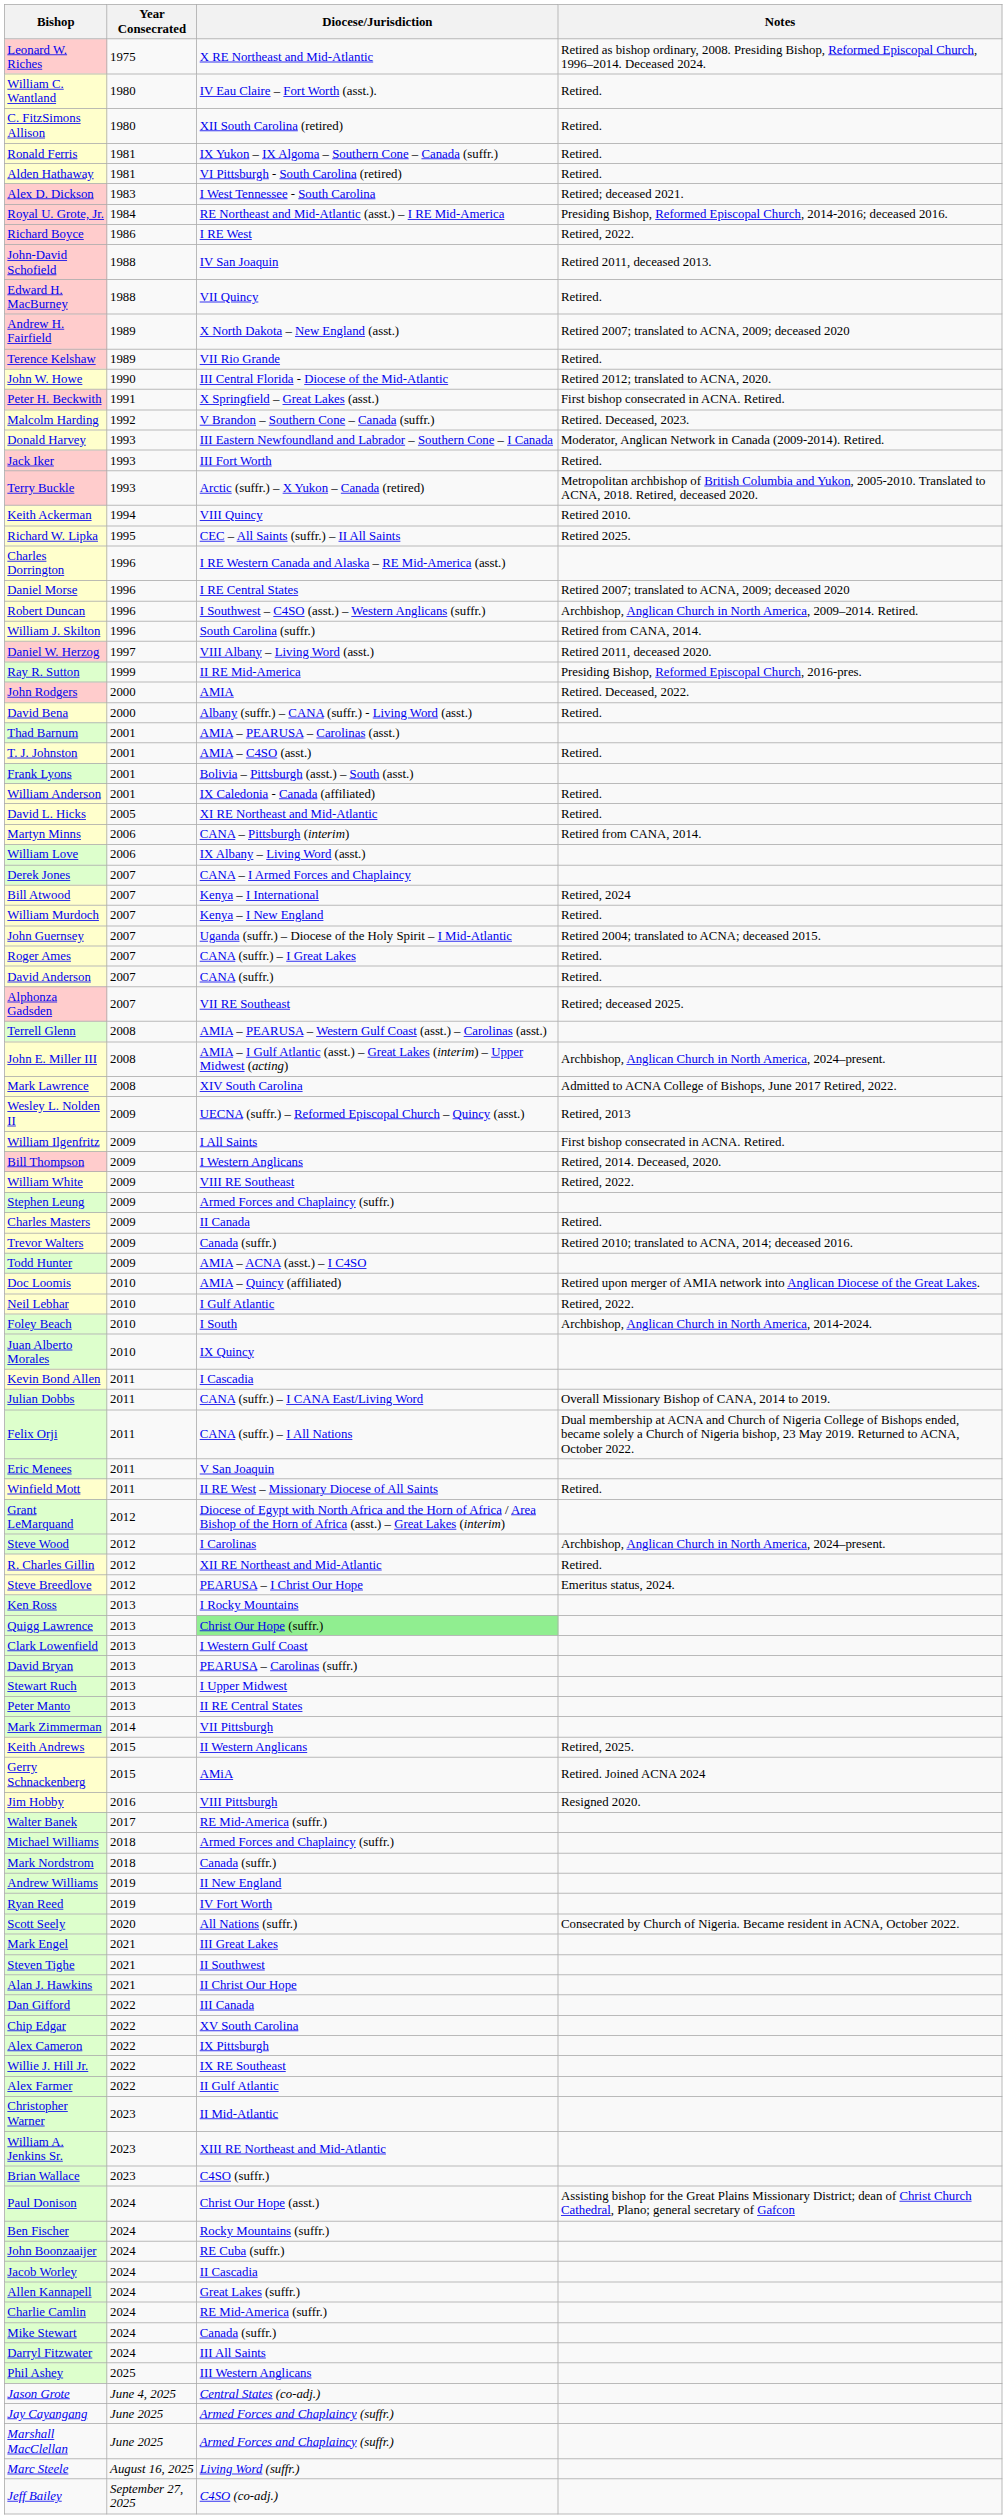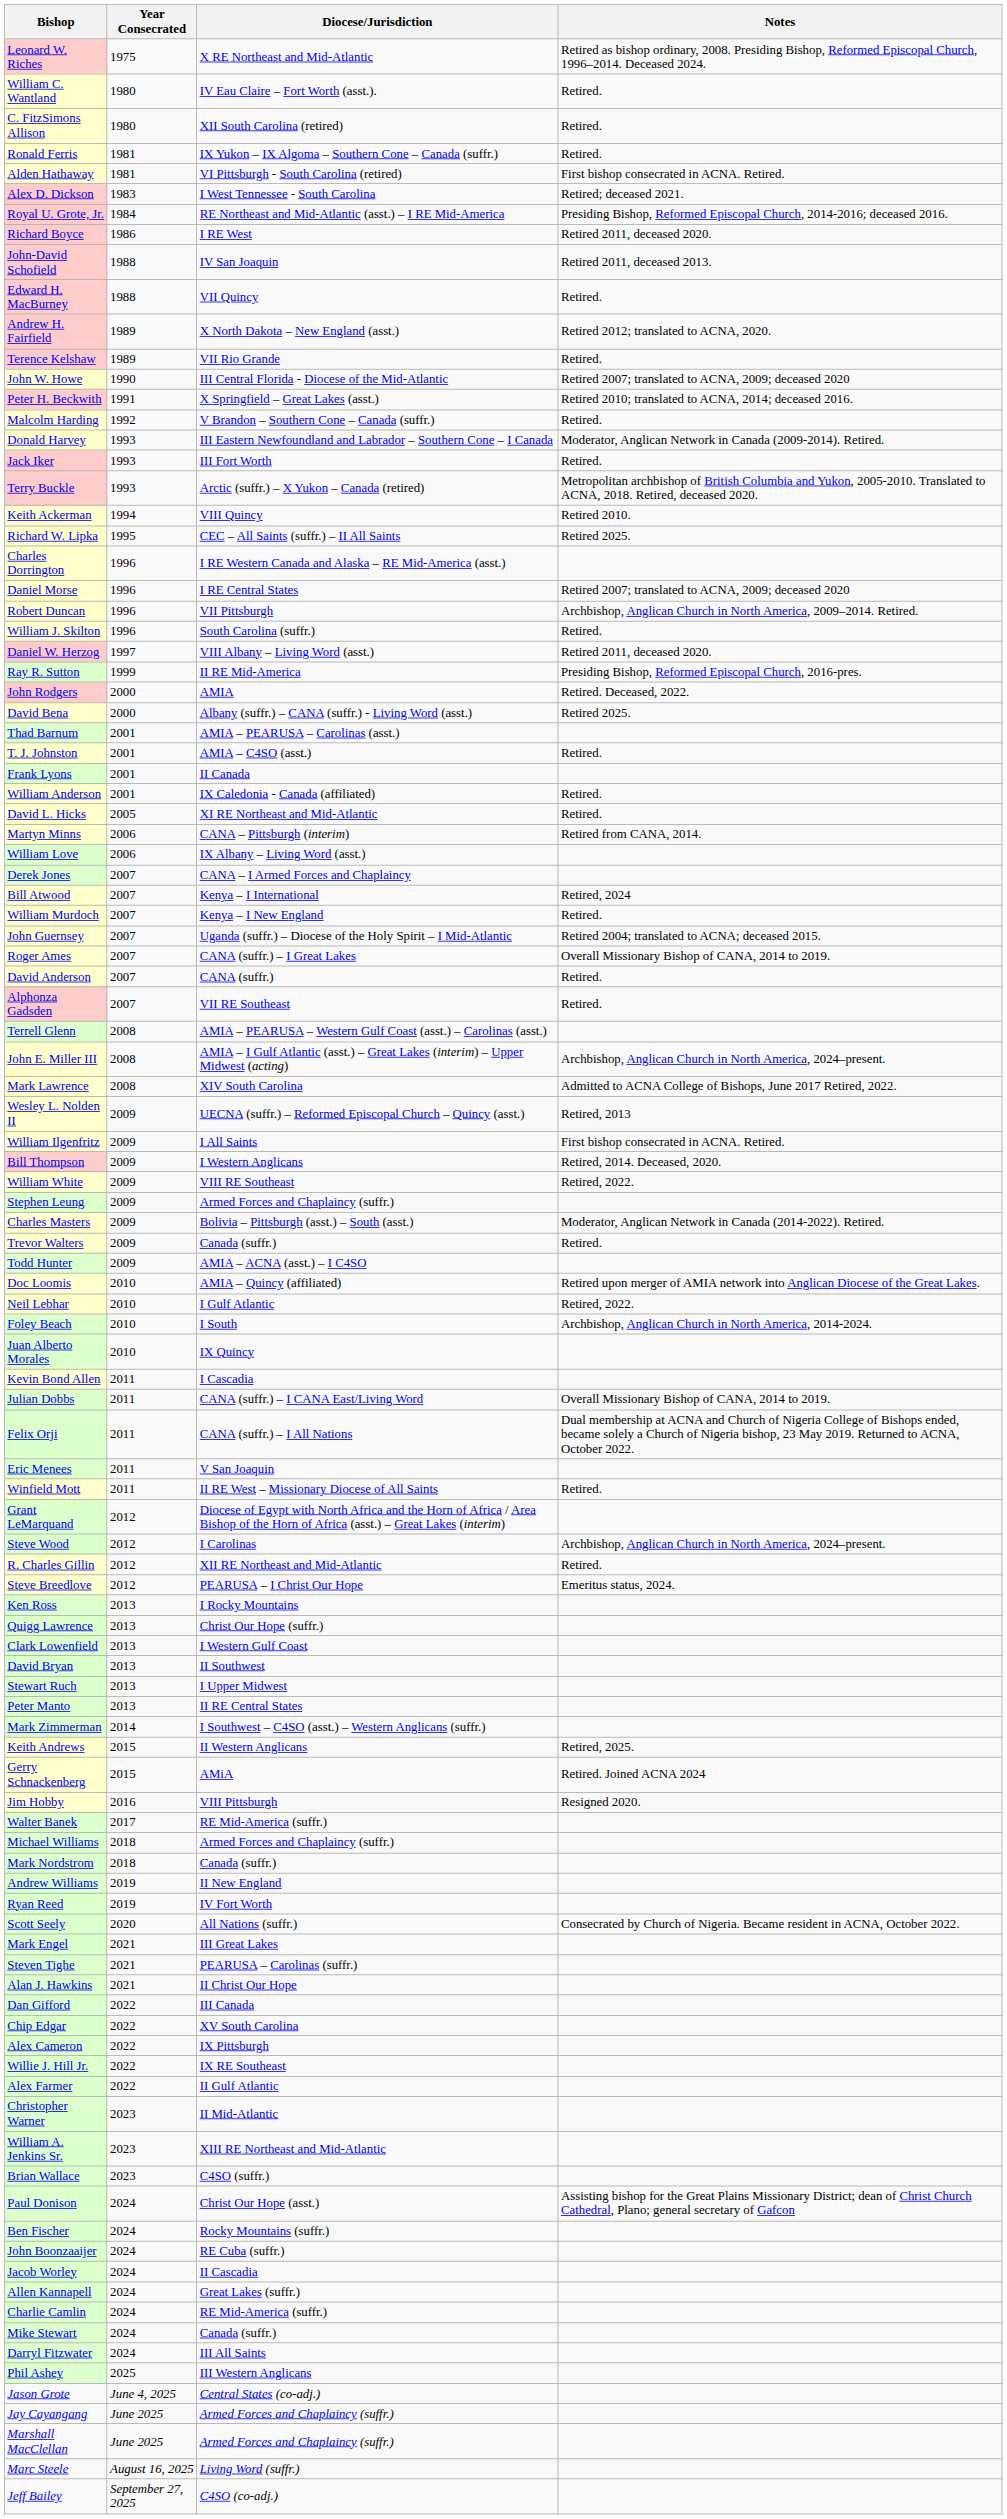(581, 173) Retired. -> (673, 173) First bishop consecrated in ACNA. Retired.
(597, 234) Retired, 2022. -> (636, 234) Retired 2011, deceased 2020.
(705, 331) Retired 2007; translated to ACNA, 2009; deceased 2020 -> (666, 331) Retired 2012; translated to ACNA, 2020.
(666, 379) Retired 2012; translated to ACNA, 2020. -> (705, 379) Retired 2007; translated to ACNA, 2009; deceased 2020
(673, 399) First bishop consecrated in ACNA. Retired. -> (707, 399) Retired 2010; translated to ACNA, 2014; deceased 2016.
(625, 419) Retired. Deceased, 2023. -> (581, 419) Retired.
(343, 611) I Southwest – C4SO (asst.) – Western Anglicans (suffr.) -> (236, 611) VII Pittsburgh
(631, 631) Retired from CANA, 2014. -> (581, 631) Retired.
(581, 712) Retired. -> (596, 712) Retired 2025.
(307, 773) Bolivia – Pittsburgh (asst.) – South (asst.) -> (225, 773) II Canada
(581, 956) Retired. -> (696, 956) Overall Missionary Bishop of CANA, 2014 to 2019.
(622, 1004) Retired; deceased 2025. -> (581, 1004) Retired.
(225, 1222) II Canada -> (307, 1222) Bolivia – Pittsburgh (asst.) – South (asst.)
(581, 1222) Retired. -> (723, 1222) Moderator, Anglican Network in Canada (2014-2022). Retired.
(707, 1243) Retired 2010; translated to ACNA, 2014; deceased 2016. -> (581, 1243) Retired.
(261, 1625) lightgreen background -> (261, 1625) no background
(279, 1666) PEARUSA – Carolinas (suffr.) -> (232, 1666) II Southwest
(236, 1726) VII Pittsburgh -> (343, 1726) I Southwest – C4SO (asst.) – Western Anglicans (suffr.)
(232, 1964) II Southwest -> (279, 1964) PEARUSA – Carolinas (suffr.)
